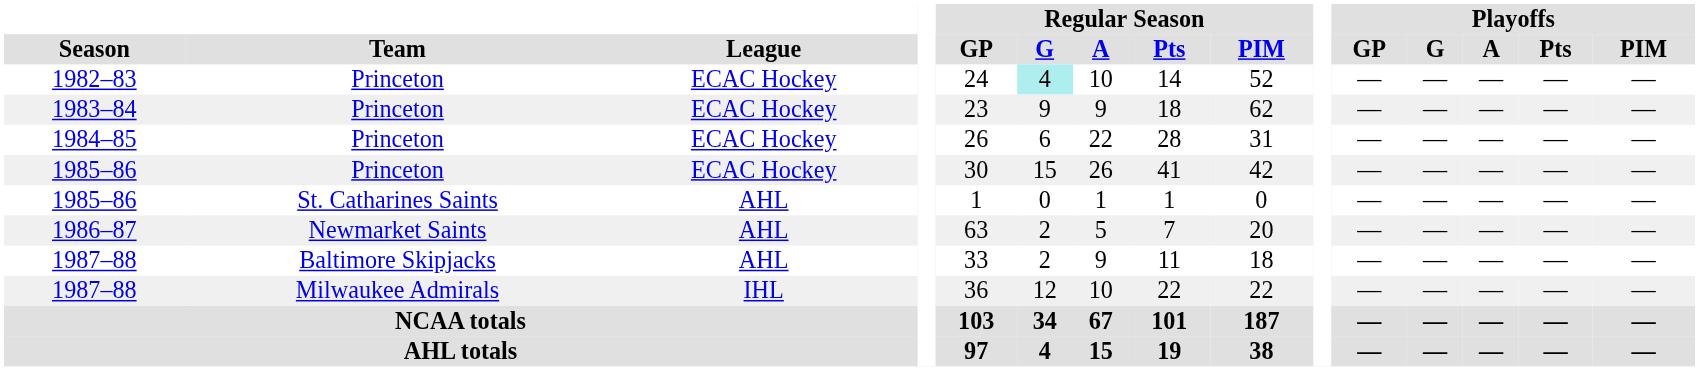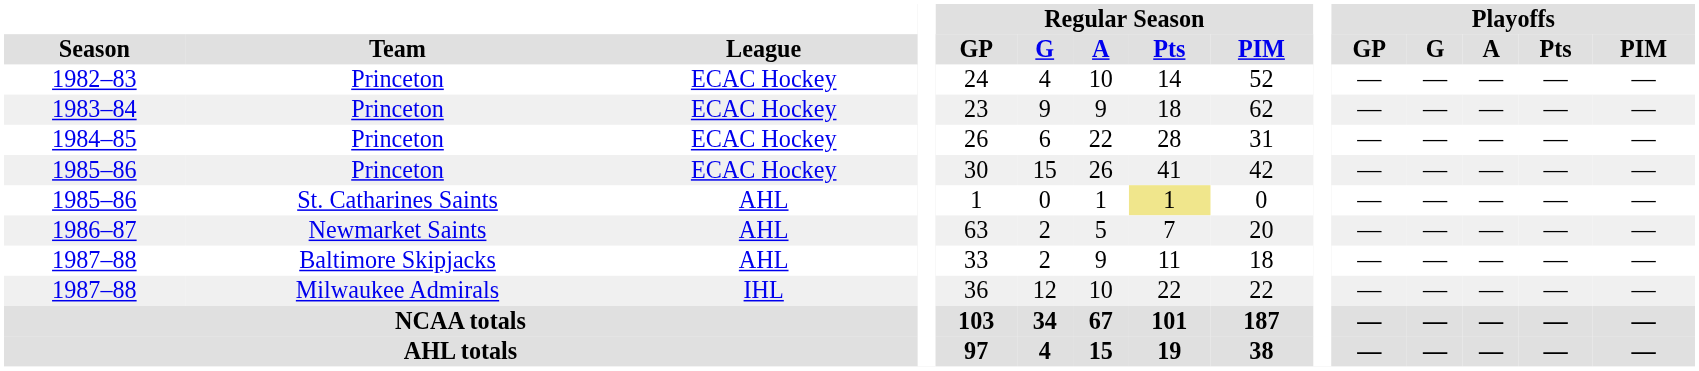(1045, 79) paleturquoise background -> (1045, 79) no background
(1169, 200) no background -> (1169, 200) khaki background
